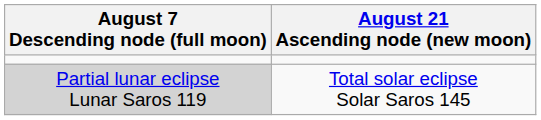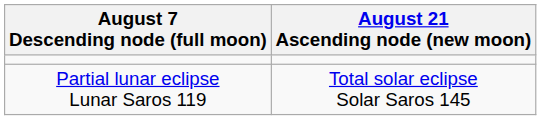(138, 89) lightgrey background -> (138, 89) no background
